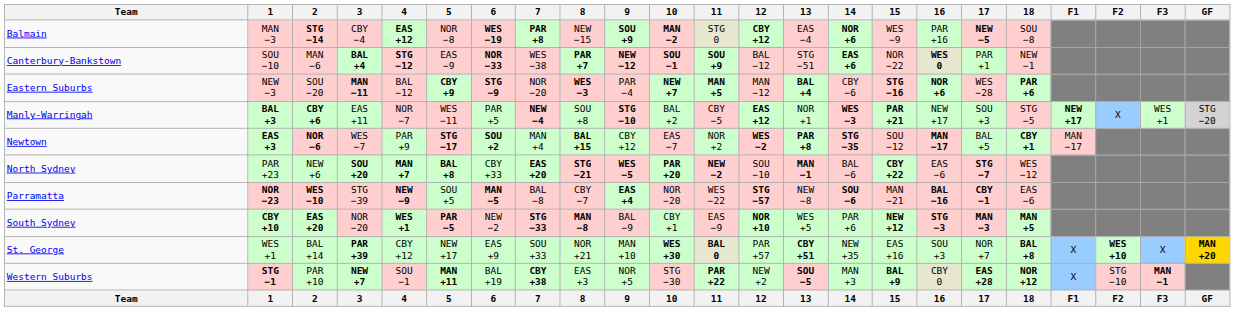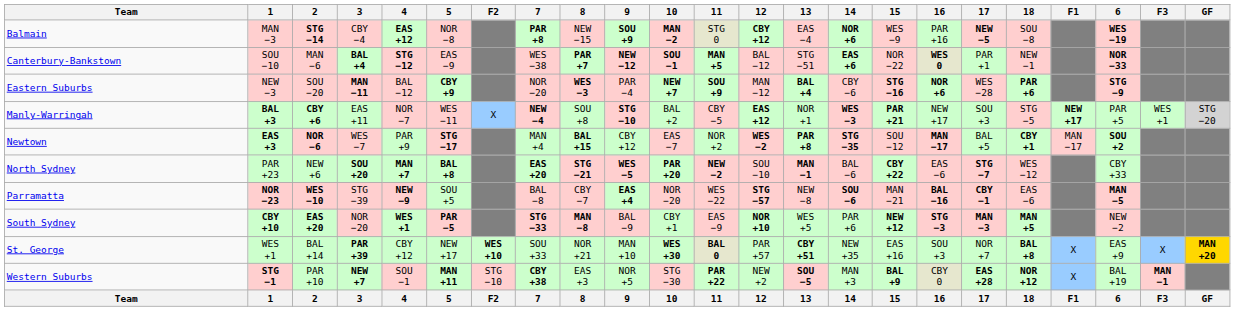columns swapped: (493, 12) <-> (1118, 12)
(716, 61) SOU +9 -> (716, 61) MAN +5
(716, 88) MAN +5 -> (716, 88) SOU +9
